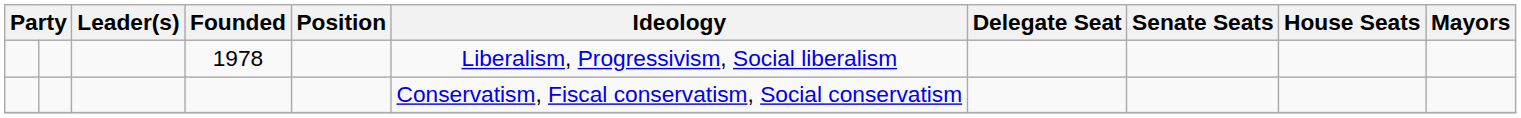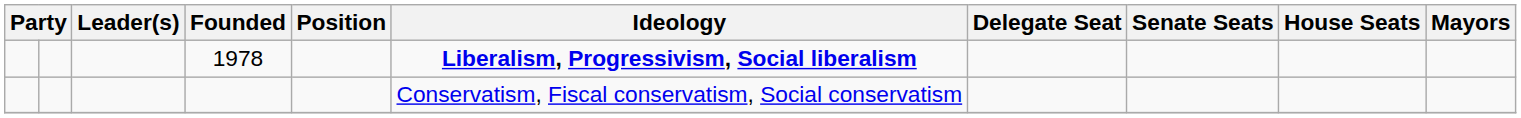(679, 58) normal -> (679, 58) bold
